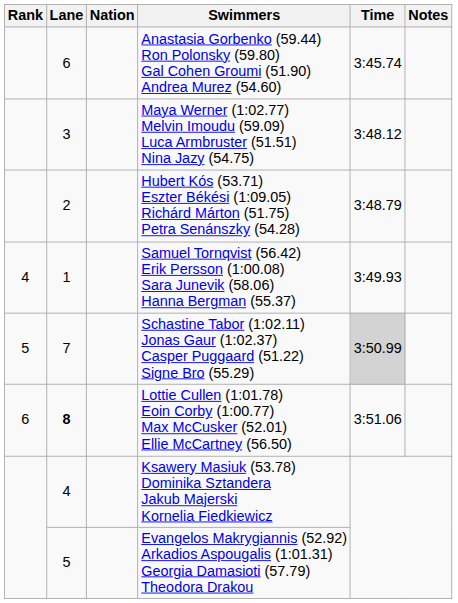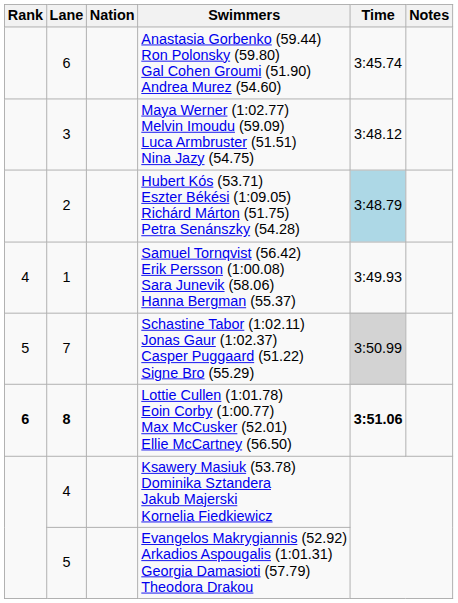(378, 205) no background -> (378, 205) lightblue background
(25, 420) normal -> (25, 420) bold
(378, 420) normal -> (378, 420) bold
